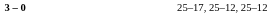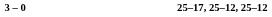(222, 7) normal -> (222, 7) bold
